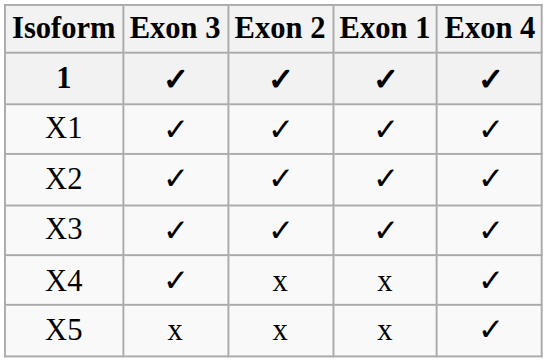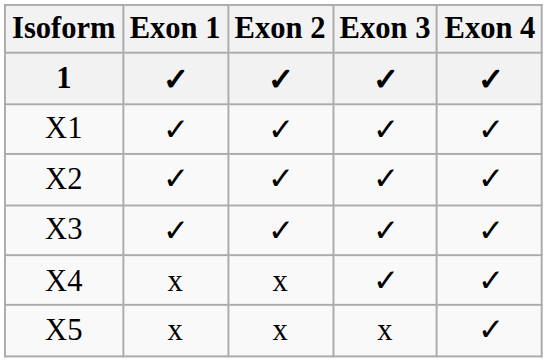columns swapped: (385, 79) <-> (175, 79)
